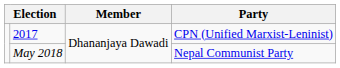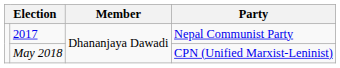(253, 33) CPN (Unified Marxist-Leninist) -> (234, 33) Nepal Communist Party
(234, 53) Nepal Communist Party -> (253, 53) CPN (Unified Marxist-Leninist)
